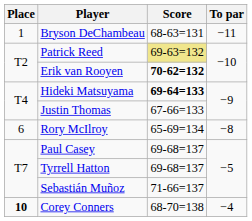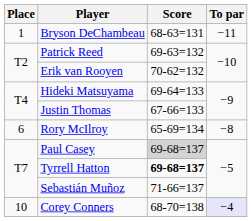(177, 52) khaki background -> (177, 52) no background
(177, 71) bold -> (177, 71) normal
(177, 91) bold -> (177, 91) normal
(177, 149) no background -> (177, 149) lightgrey background
(177, 168) normal -> (177, 168) bold
(21, 206) bold -> (21, 206) normal
(227, 206) no background -> (227, 206) lavender background
